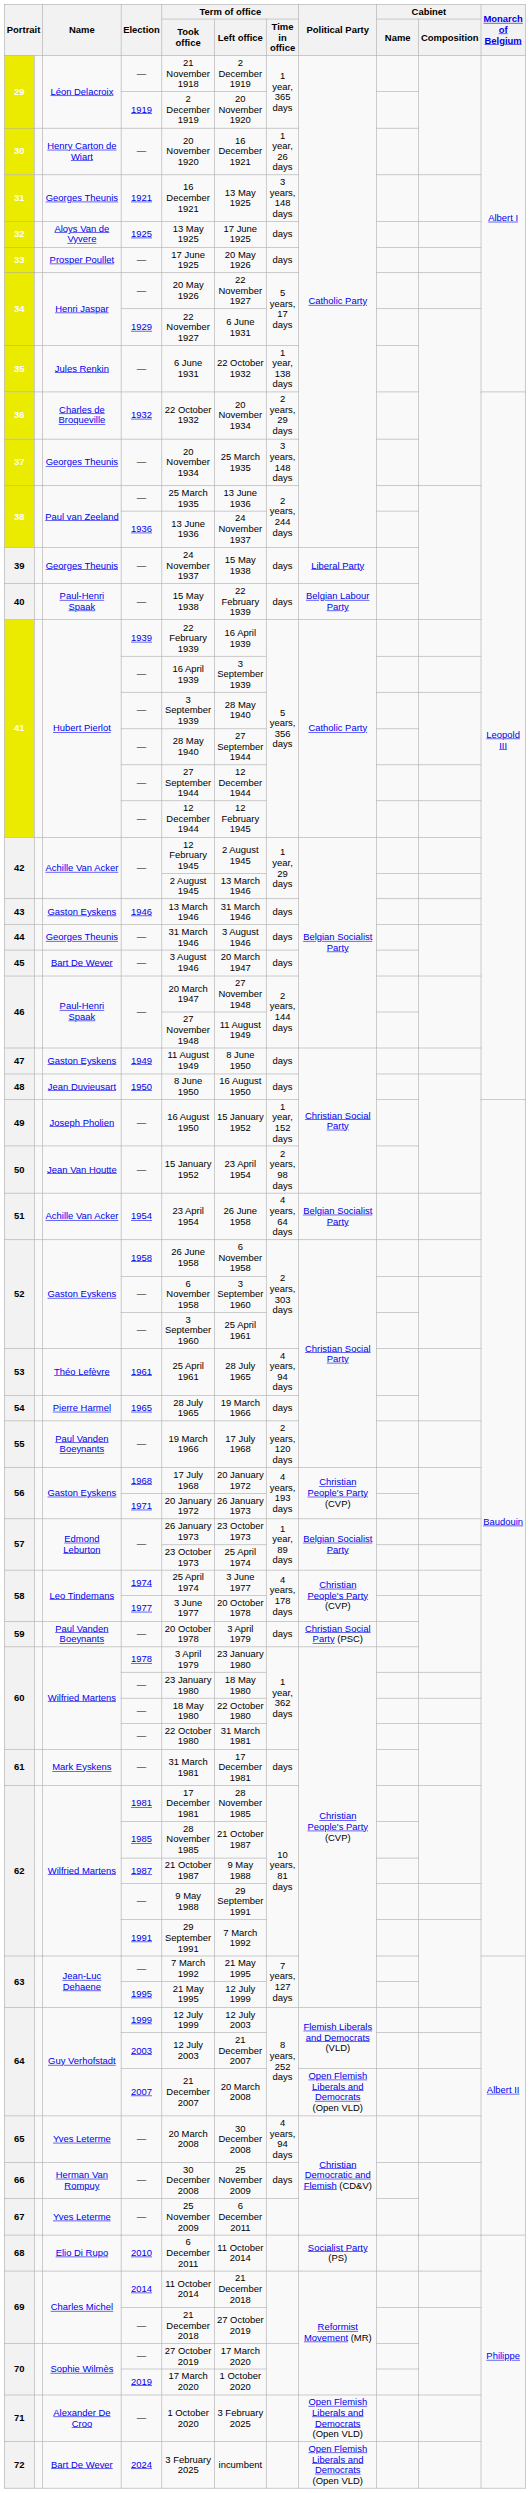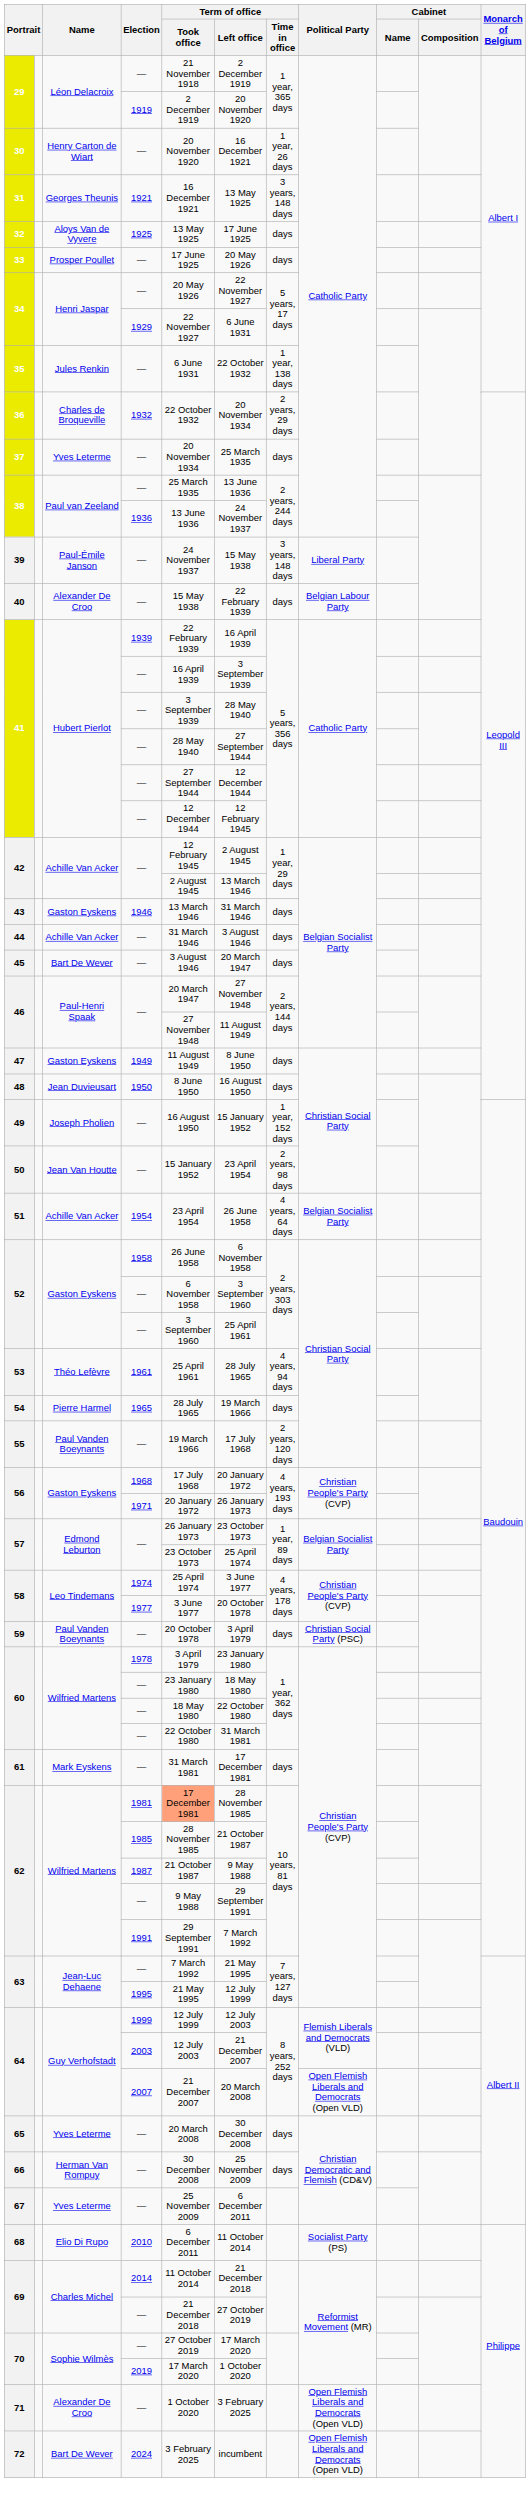(82, 462) Georges Theunis -> (82, 457) Yves Leterme
(283, 462) 3 years, 148 days -> (283, 457) days
(82, 565) Georges Theunis -> (82, 560) Paul-Émile Janson
(283, 565) days -> (283, 560) 3 years, 148 days
(82, 601) Paul-Henri Spaak -> (82, 601) Alexander De Croo
(82, 937) Georges Theunis -> (82, 937) Achille Van Acker
(188, 1803) no background -> (188, 1803) lightsalmon background
(283, 2139) 4 years, 94 days -> (283, 2133) days
